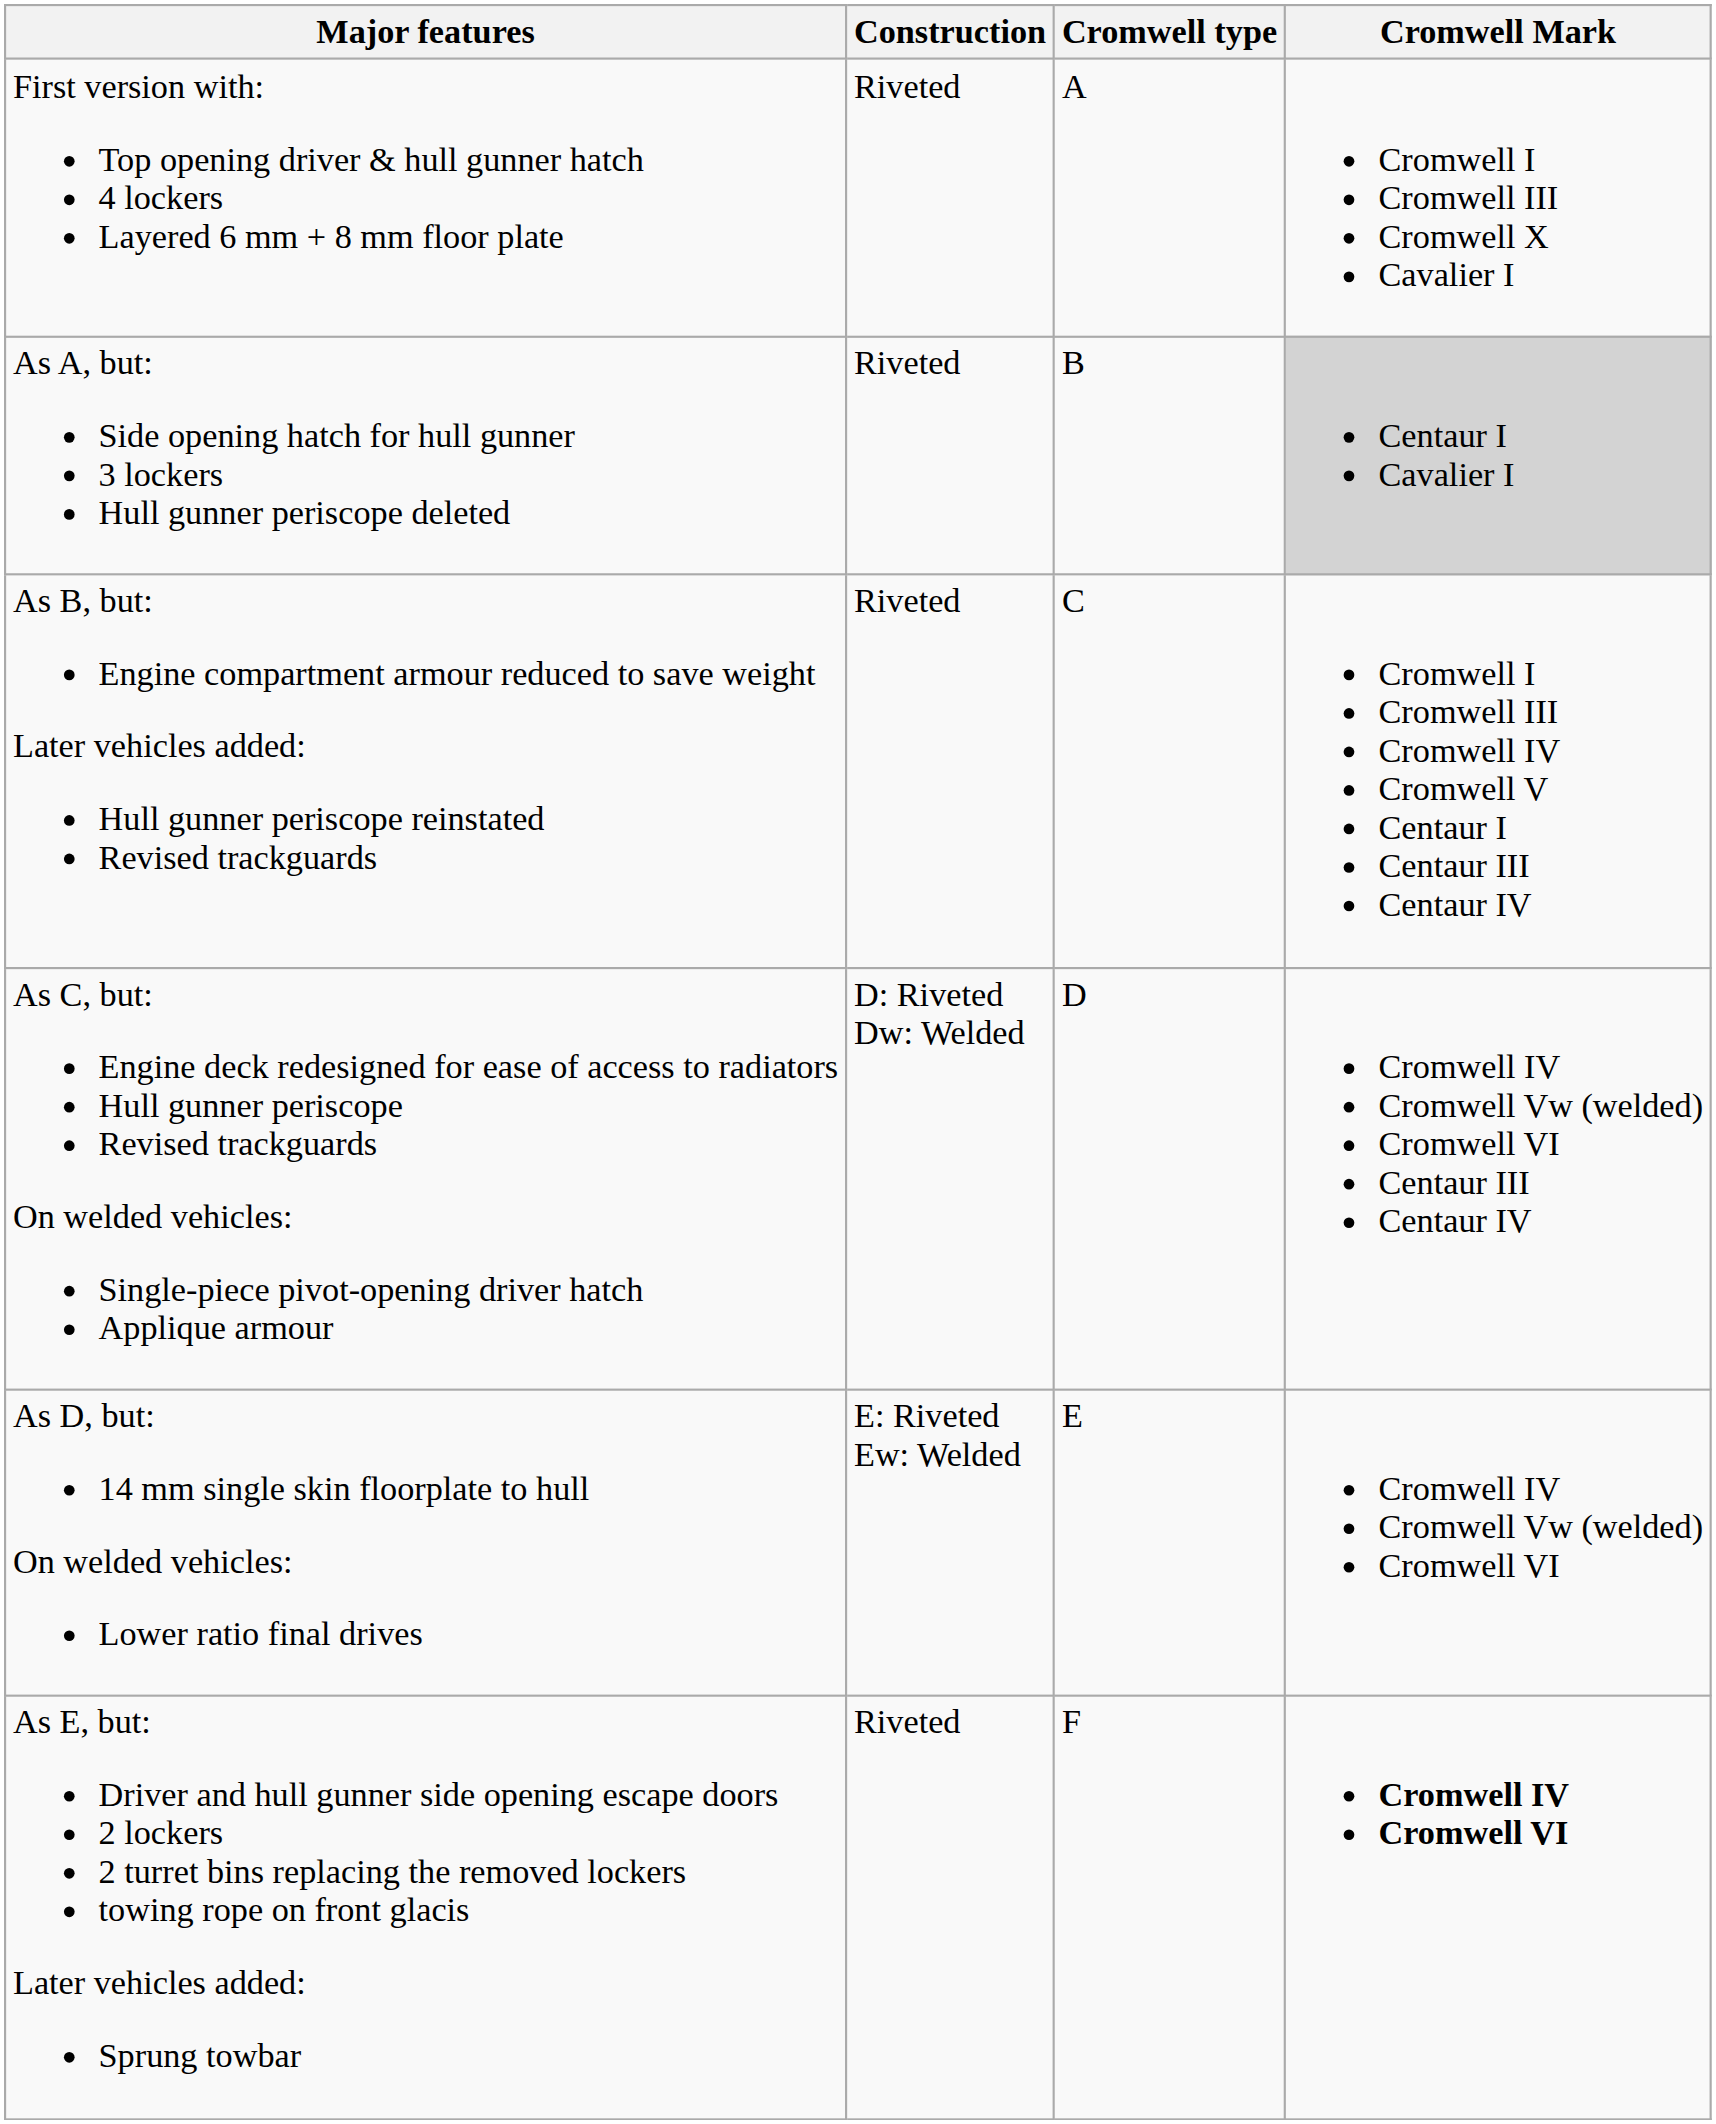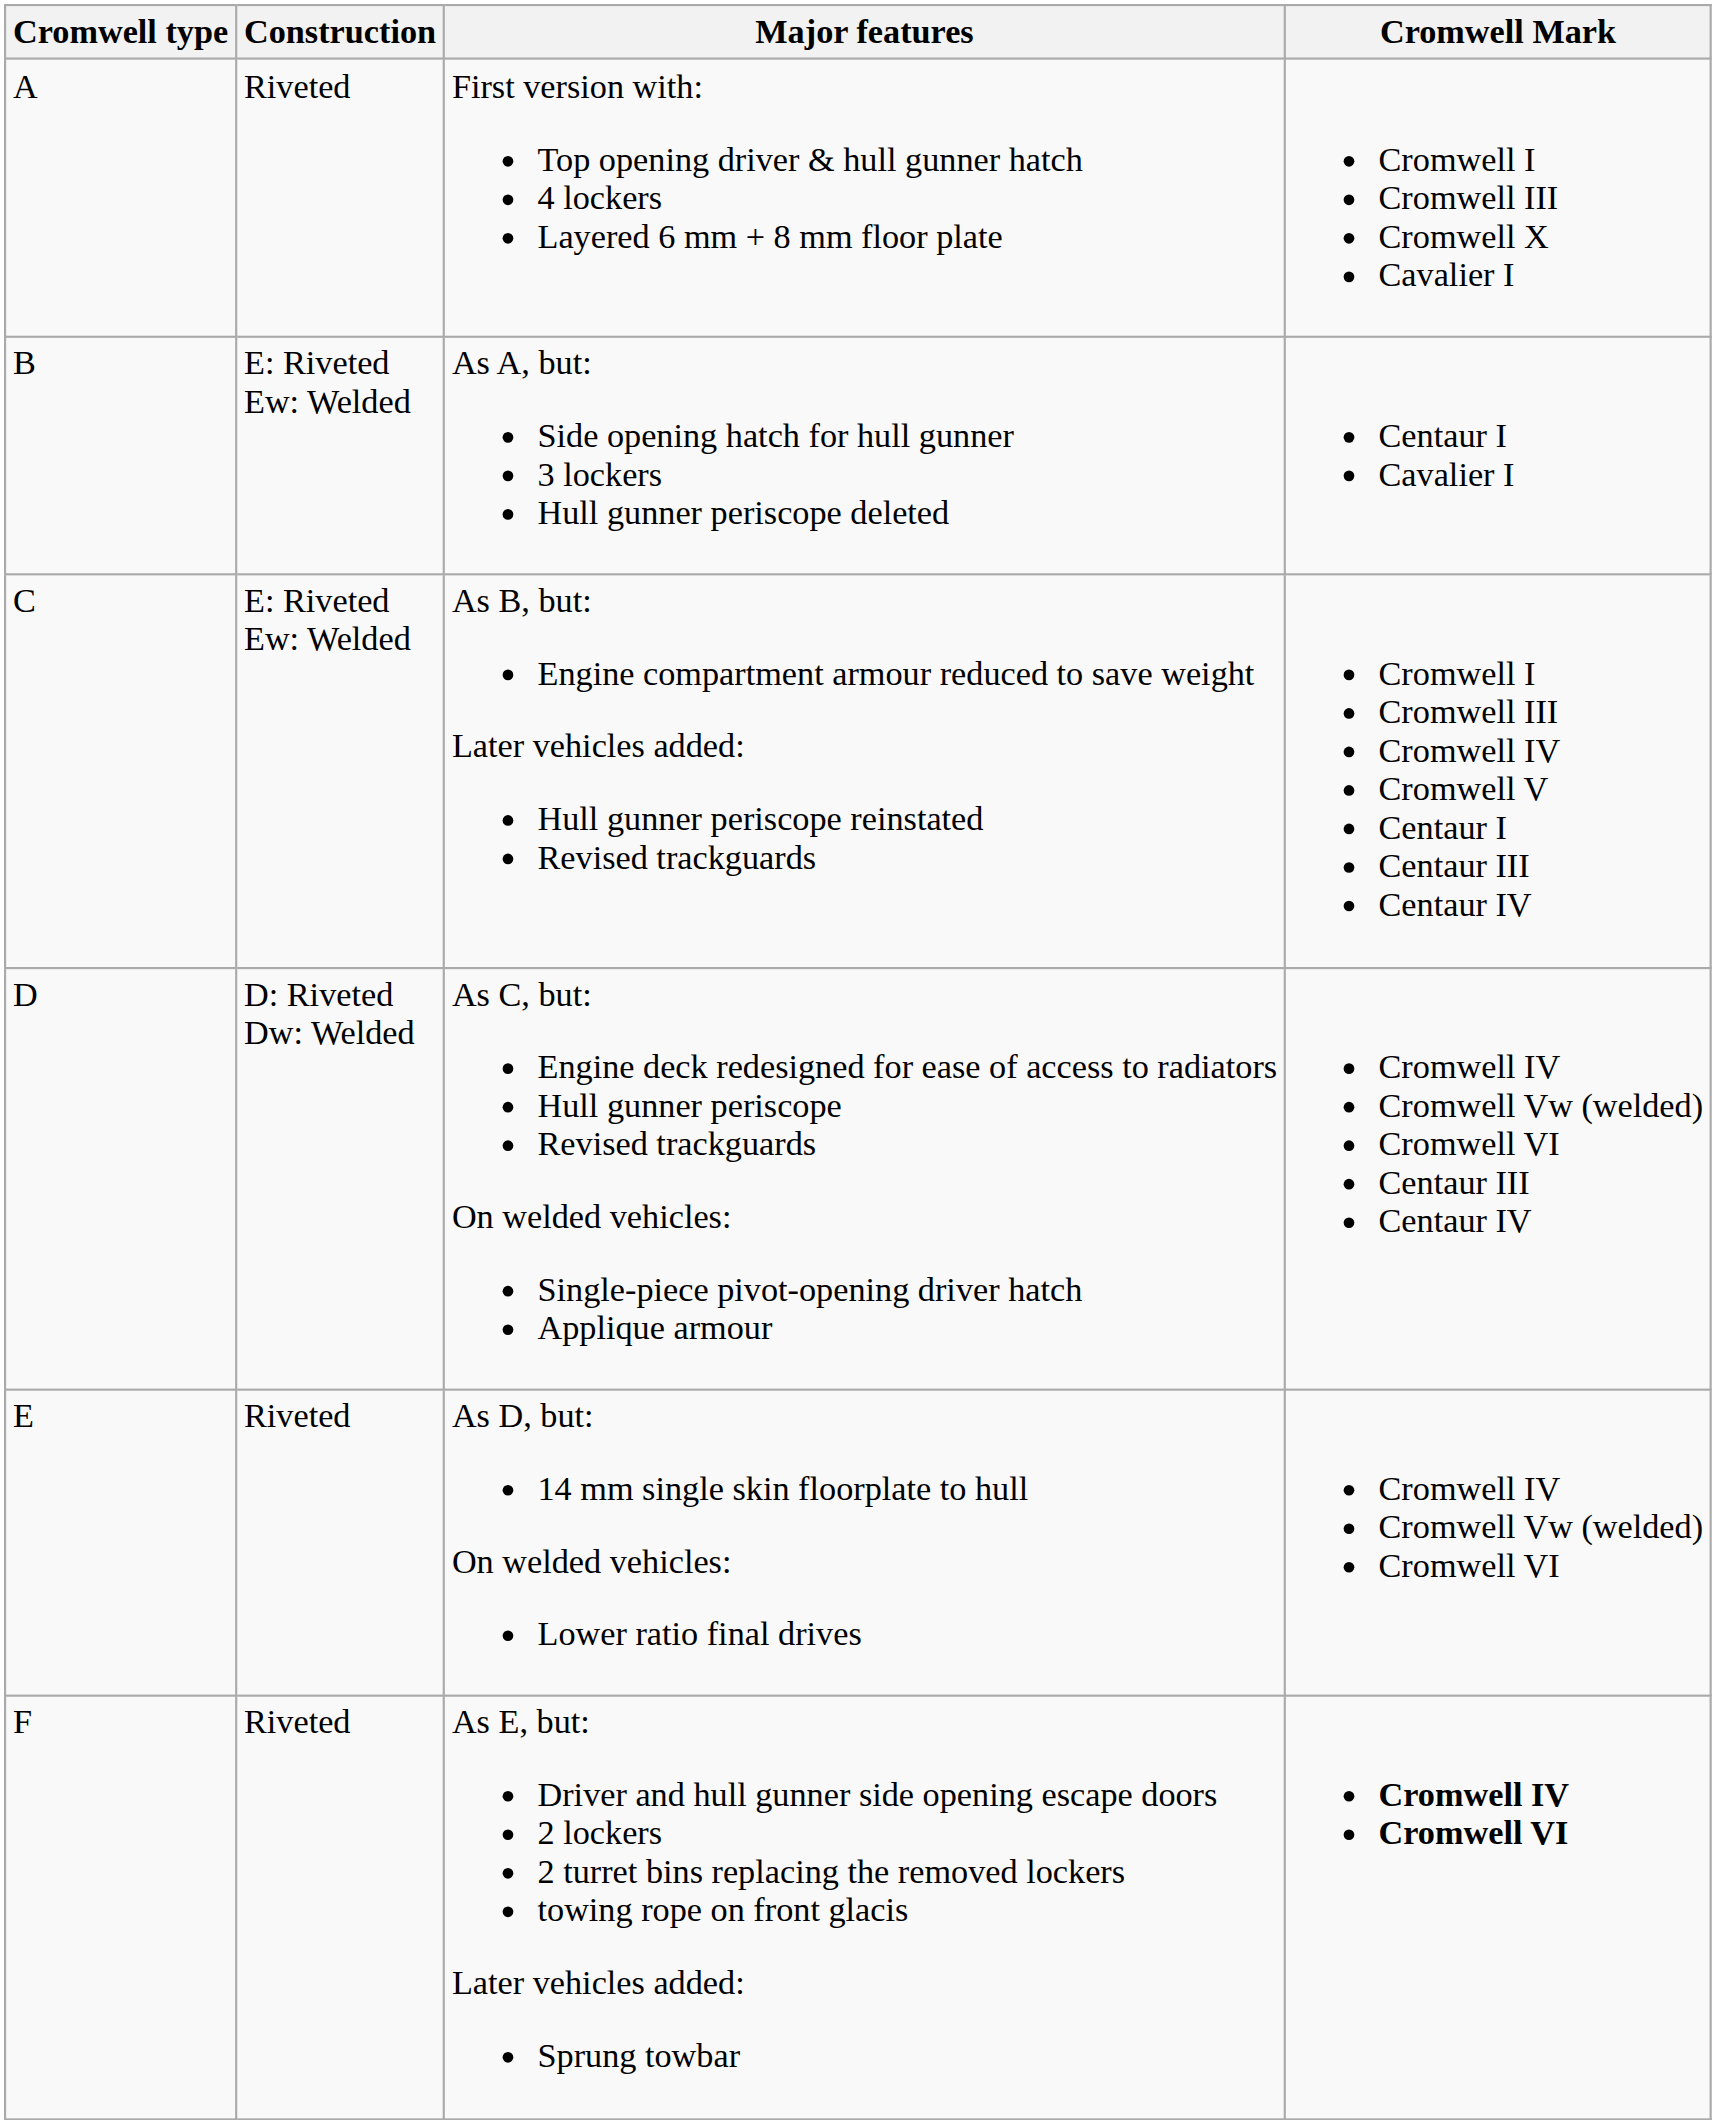columns swapped: (1170, 31) <-> (426, 31)
(907, 362) Riveted -> (327, 382) E: Riveted Ew: Welded
(1498, 455) lightgrey background -> (1498, 455) no background
(907, 601) Riveted -> (327, 620) E: Riveted Ew: Welded
(937, 1435) E: Riveted Ew: Welded -> (297, 1415) Riveted
